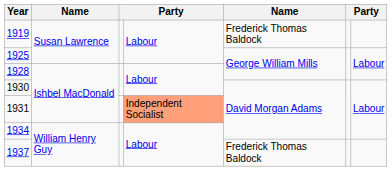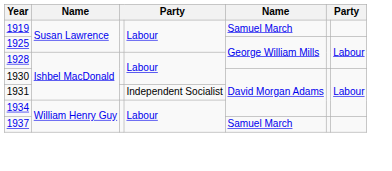(266, 34) Frederick Thomas Baldock -> (260, 28) Samuel March
(154, 109) lightsalmon background -> (175, 92) no background
(266, 152) Frederick Thomas Baldock -> (260, 124) Samuel March
